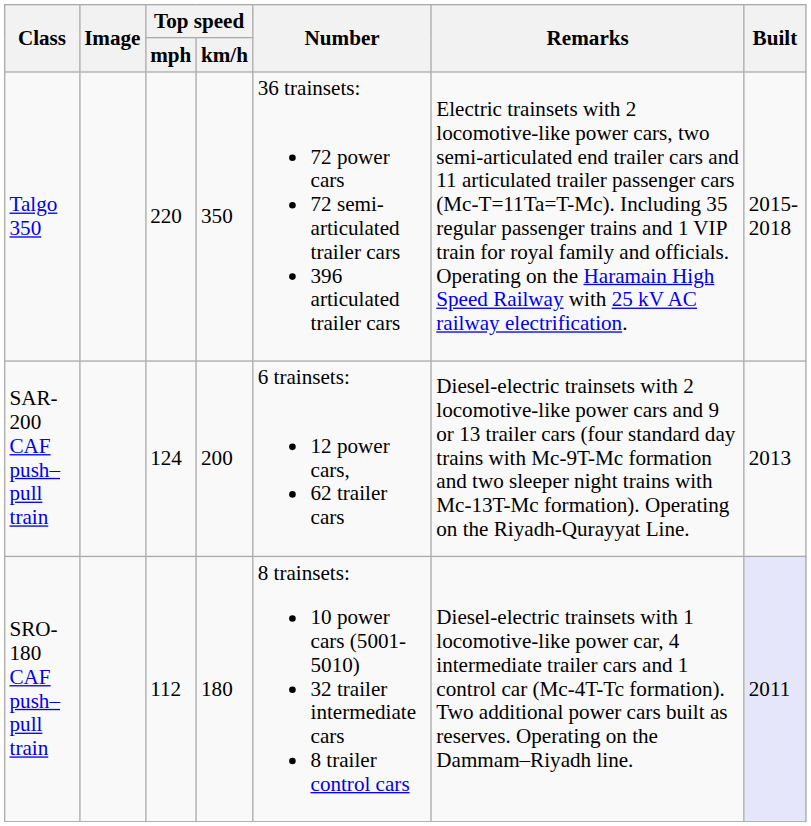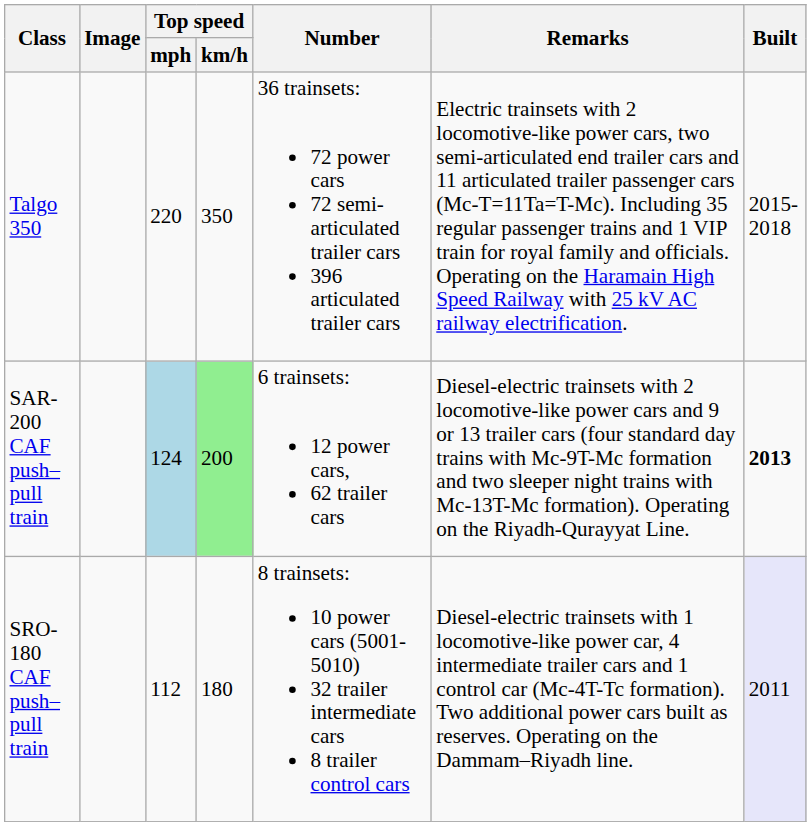(166, 458) no background -> (166, 458) lightblue background
(217, 458) no background -> (217, 458) lightgreen background
(770, 458) normal -> (770, 458) bold
